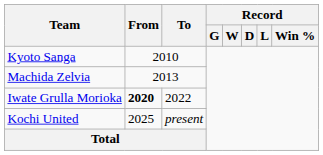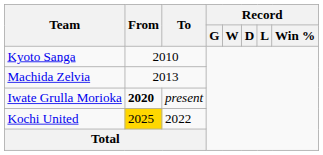(178, 98) 2022 -> (184, 98) present
(141, 118) no background -> (141, 118) gold background
(184, 118) present -> (178, 118) 2022
